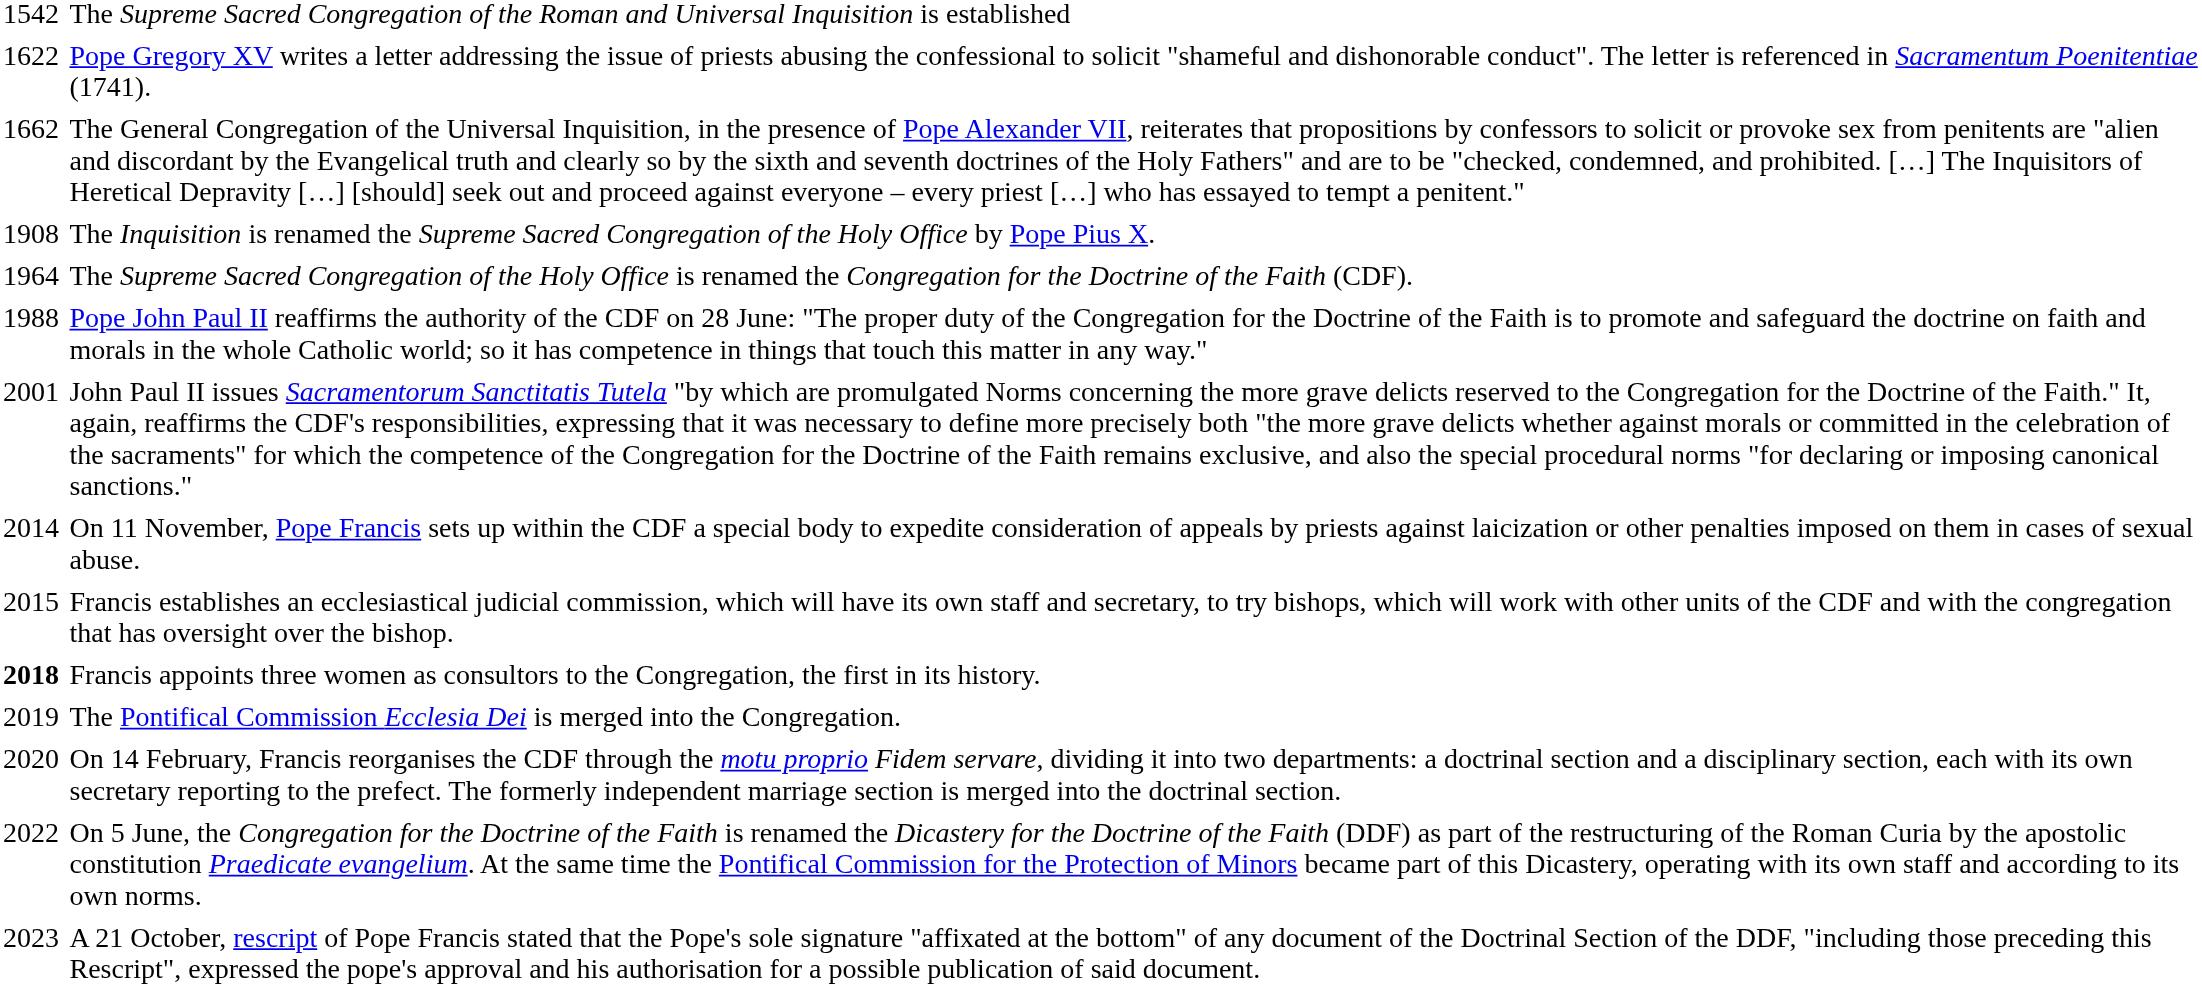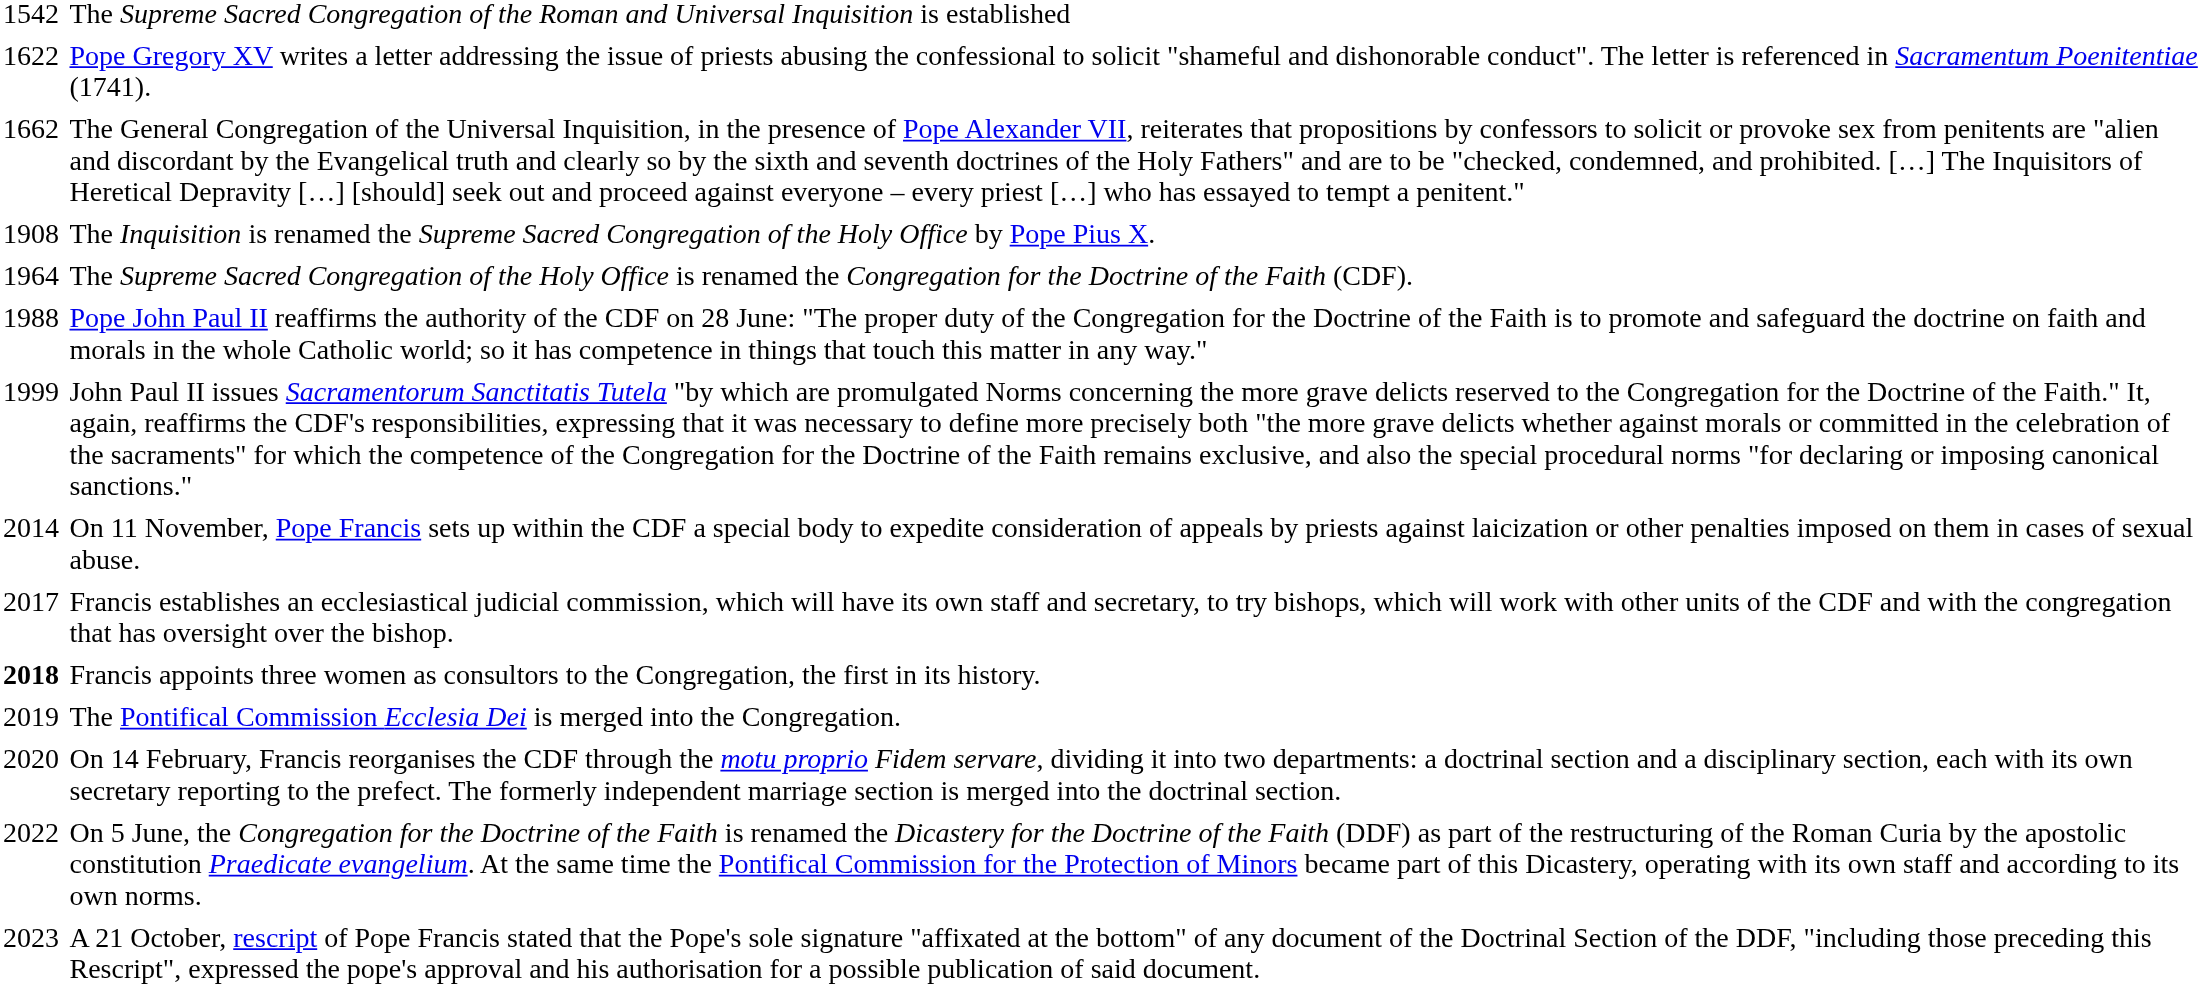(31, 391) 2001 -> (31, 391) 1999
(31, 601) 2015 -> (31, 601) 2017
